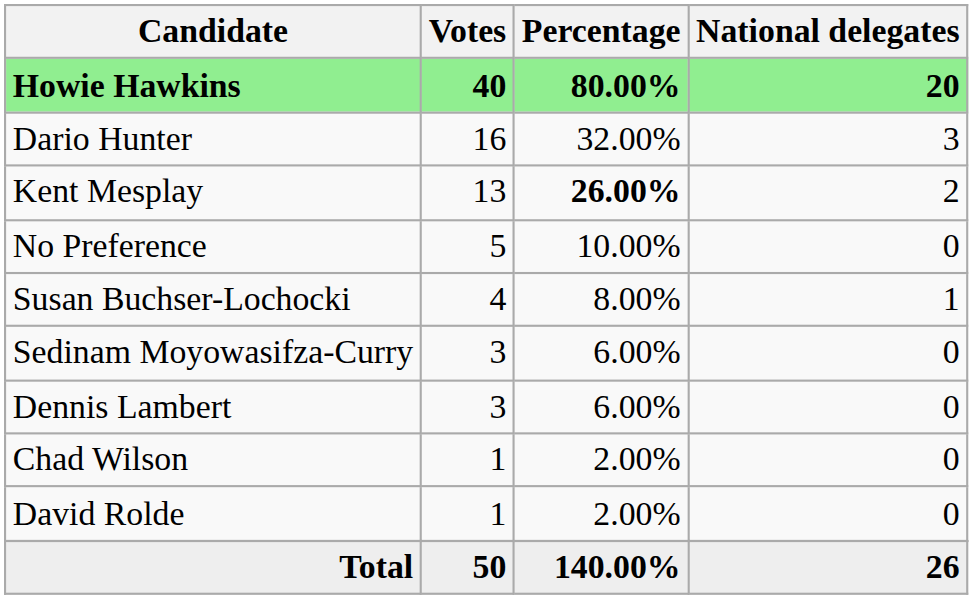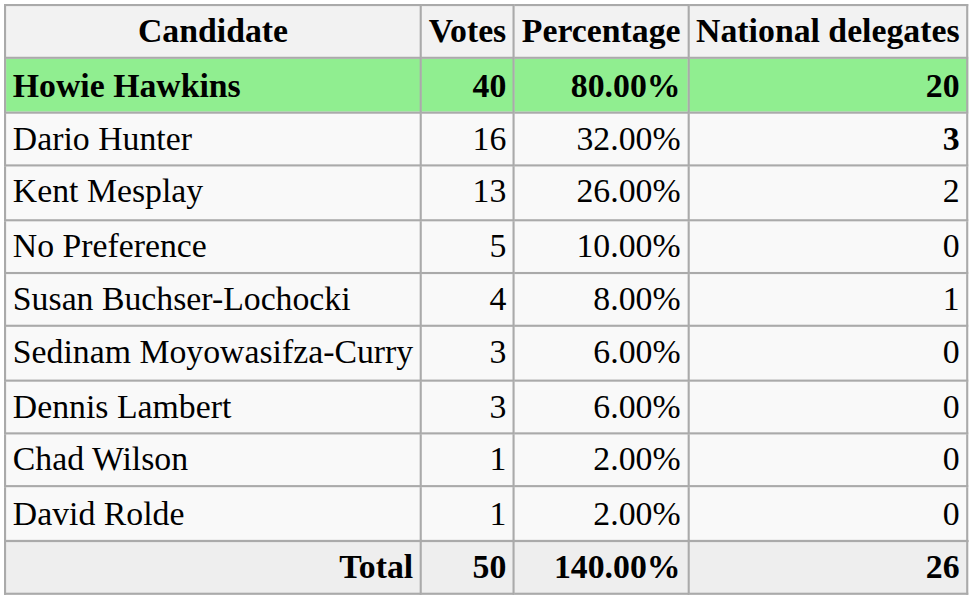(951, 138) normal -> (951, 138) bold
(626, 191) bold -> (629, 191) normal
